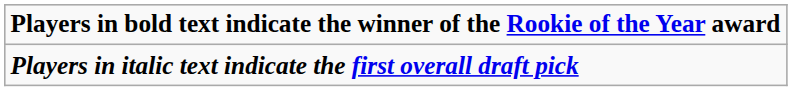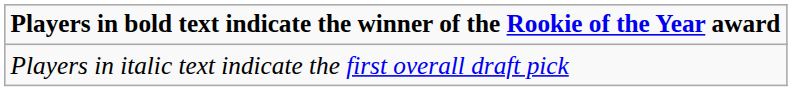(295, 64) bold -> (290, 64) normal
